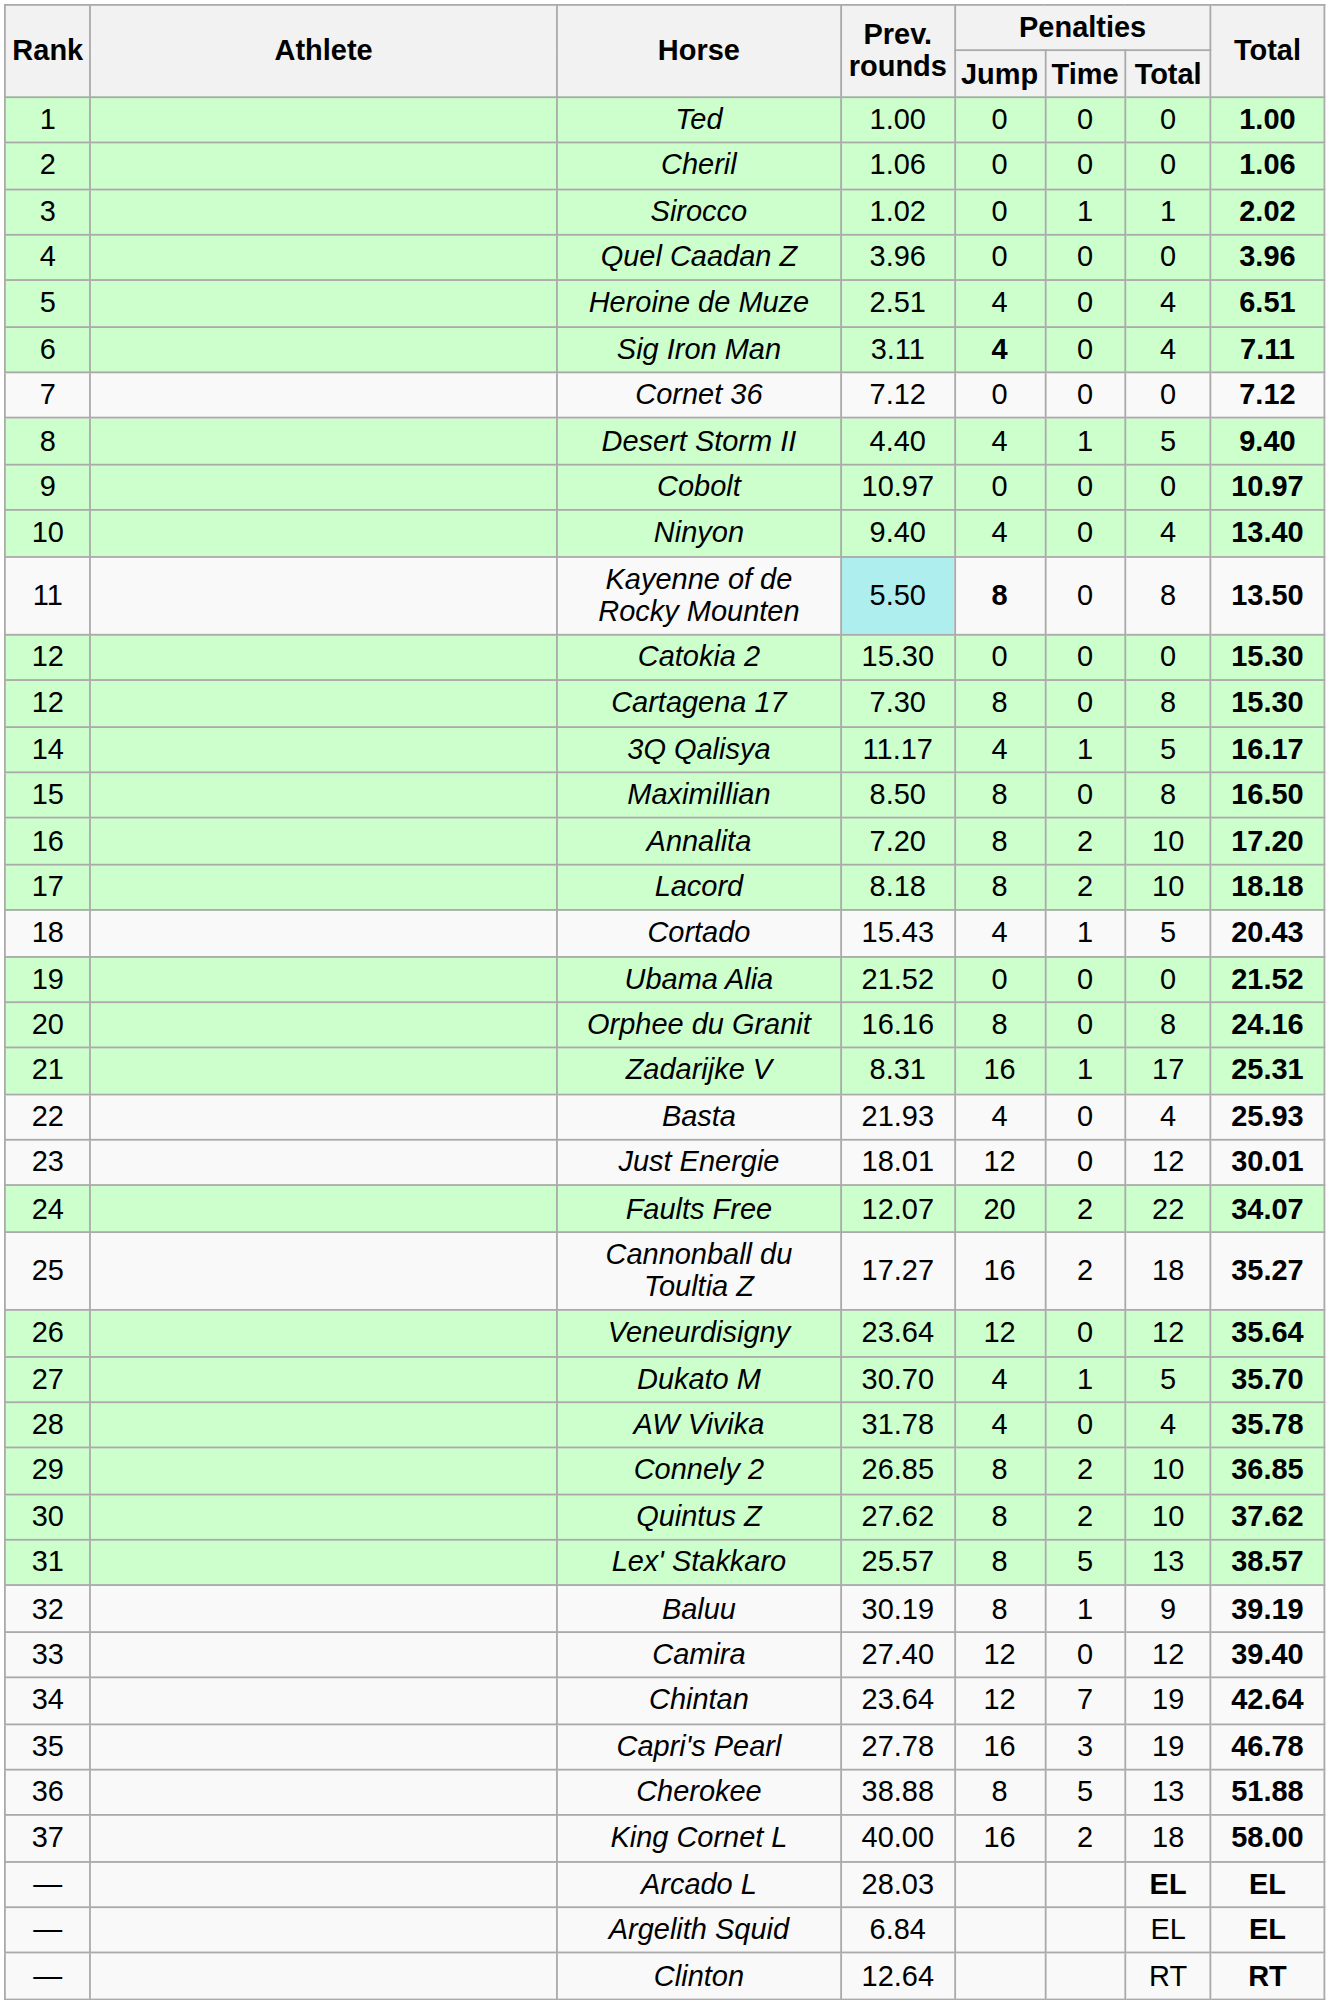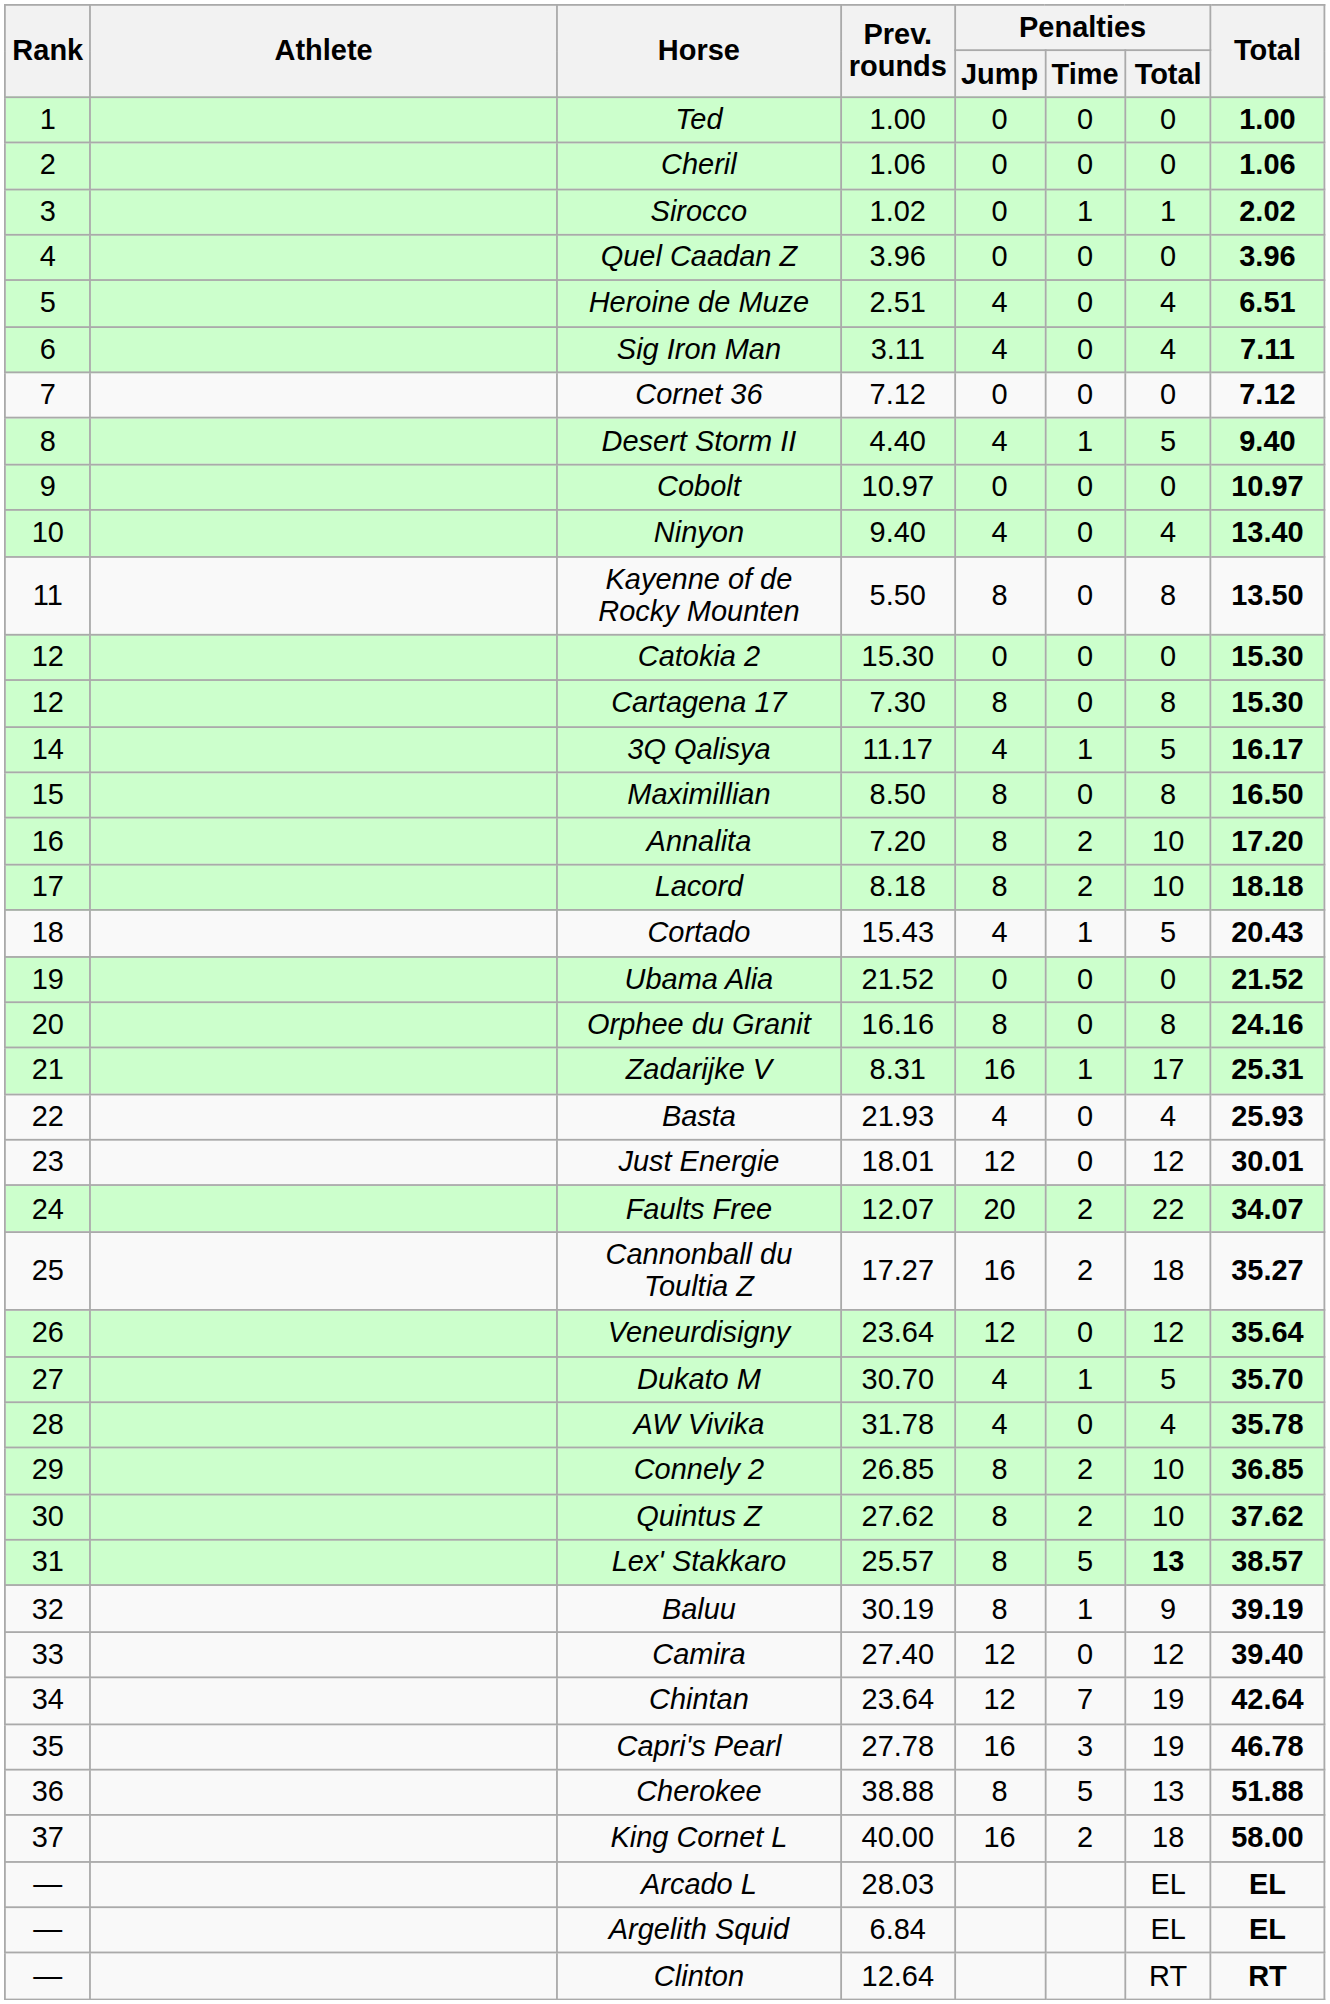(1000, 348) bold -> (1000, 348) normal
(898, 594) paleturquoise background -> (898, 594) no background
(1000, 594) bold -> (1000, 594) normal
(1168, 1562) normal -> (1168, 1562) bold
(1168, 1883) bold -> (1168, 1883) normal
